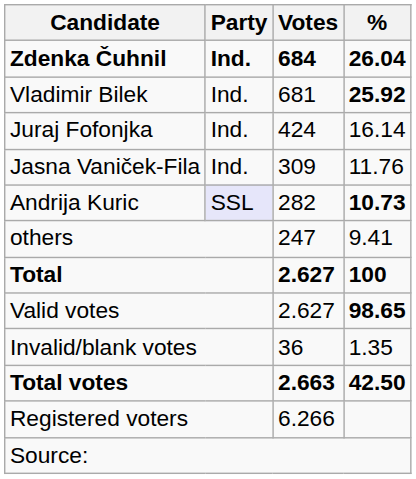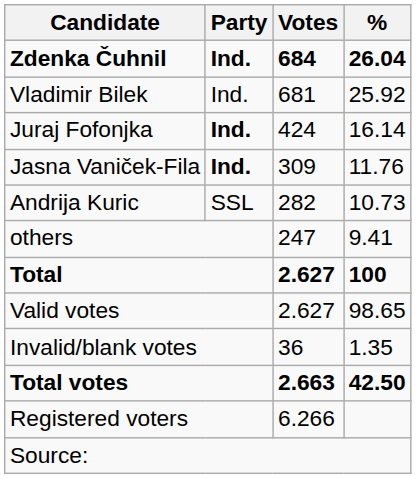(377, 94) bold -> (377, 94) normal
(230, 130) normal -> (231, 130) bold
(230, 166) normal -> (231, 166) bold
(232, 202) lavender background -> (232, 202) no background
(377, 202) bold -> (377, 202) normal
(377, 310) bold -> (377, 310) normal
